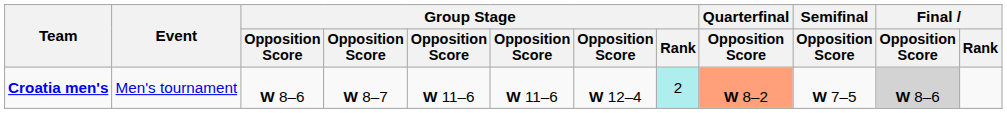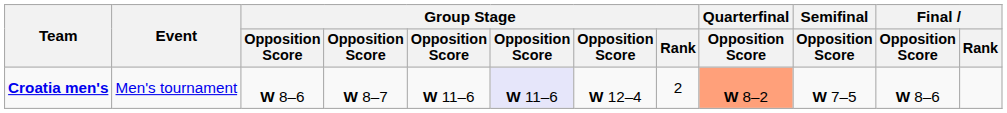(532, 97) no background -> (532, 97) lavender background
(678, 88) paleturquoise background -> (678, 88) no background
(918, 97) lightgrey background -> (918, 97) no background
